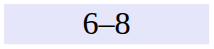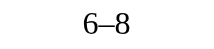(107, 23) lavender background -> (107, 23) no background
